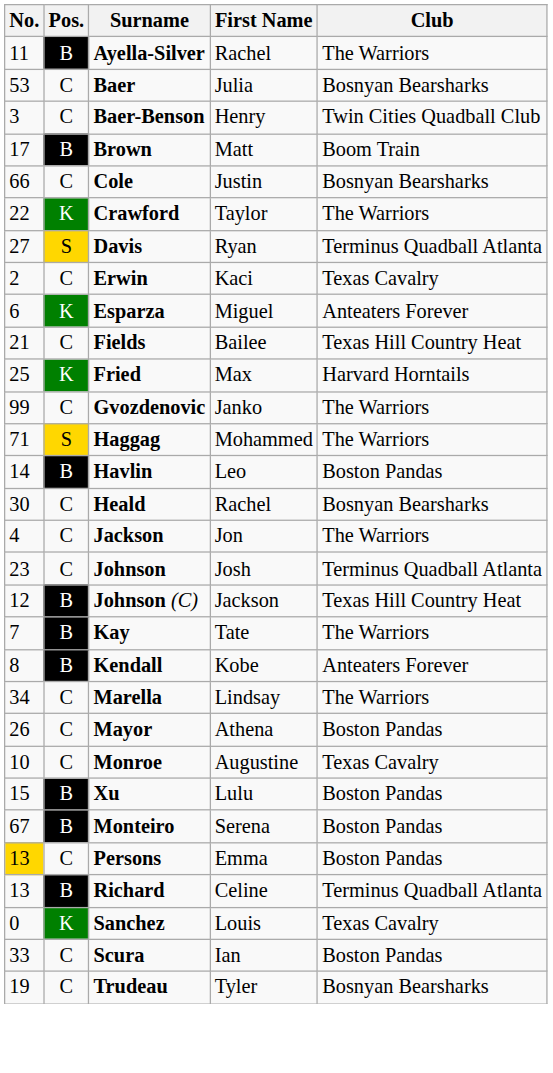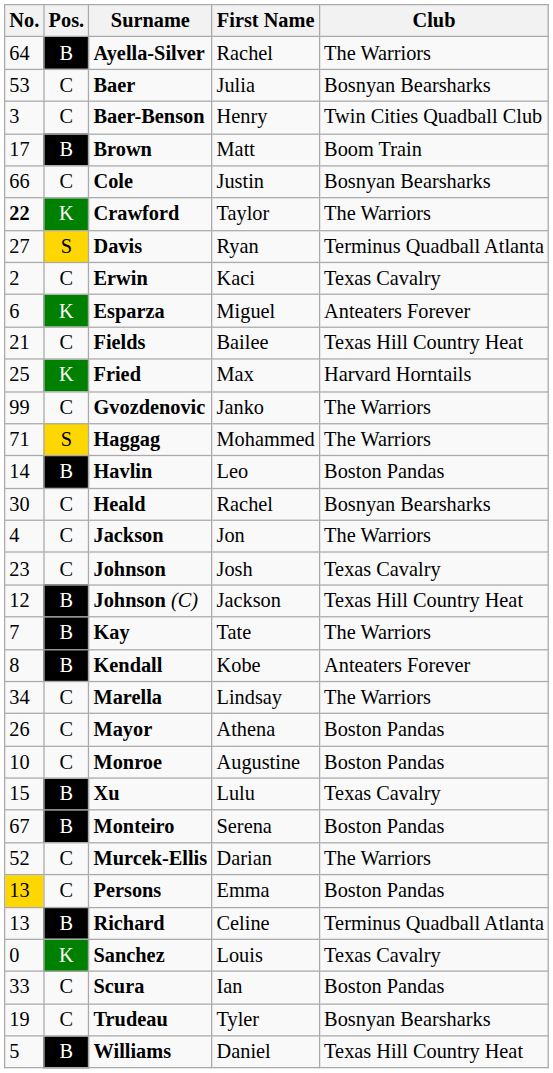(19, 52) 11 -> (19, 52) 64
(19, 213) normal -> (19, 213) bold
(432, 568) Terminus Quadball Atlanta -> (382, 568) Texas Cavalry
(380, 761) Texas Cavalry -> (384, 761) Boston Pandas
(382, 794) Boston Pandas -> (382, 794) Texas Cavalry
+ row: (150, 858)
+ row: (132, 1051)
